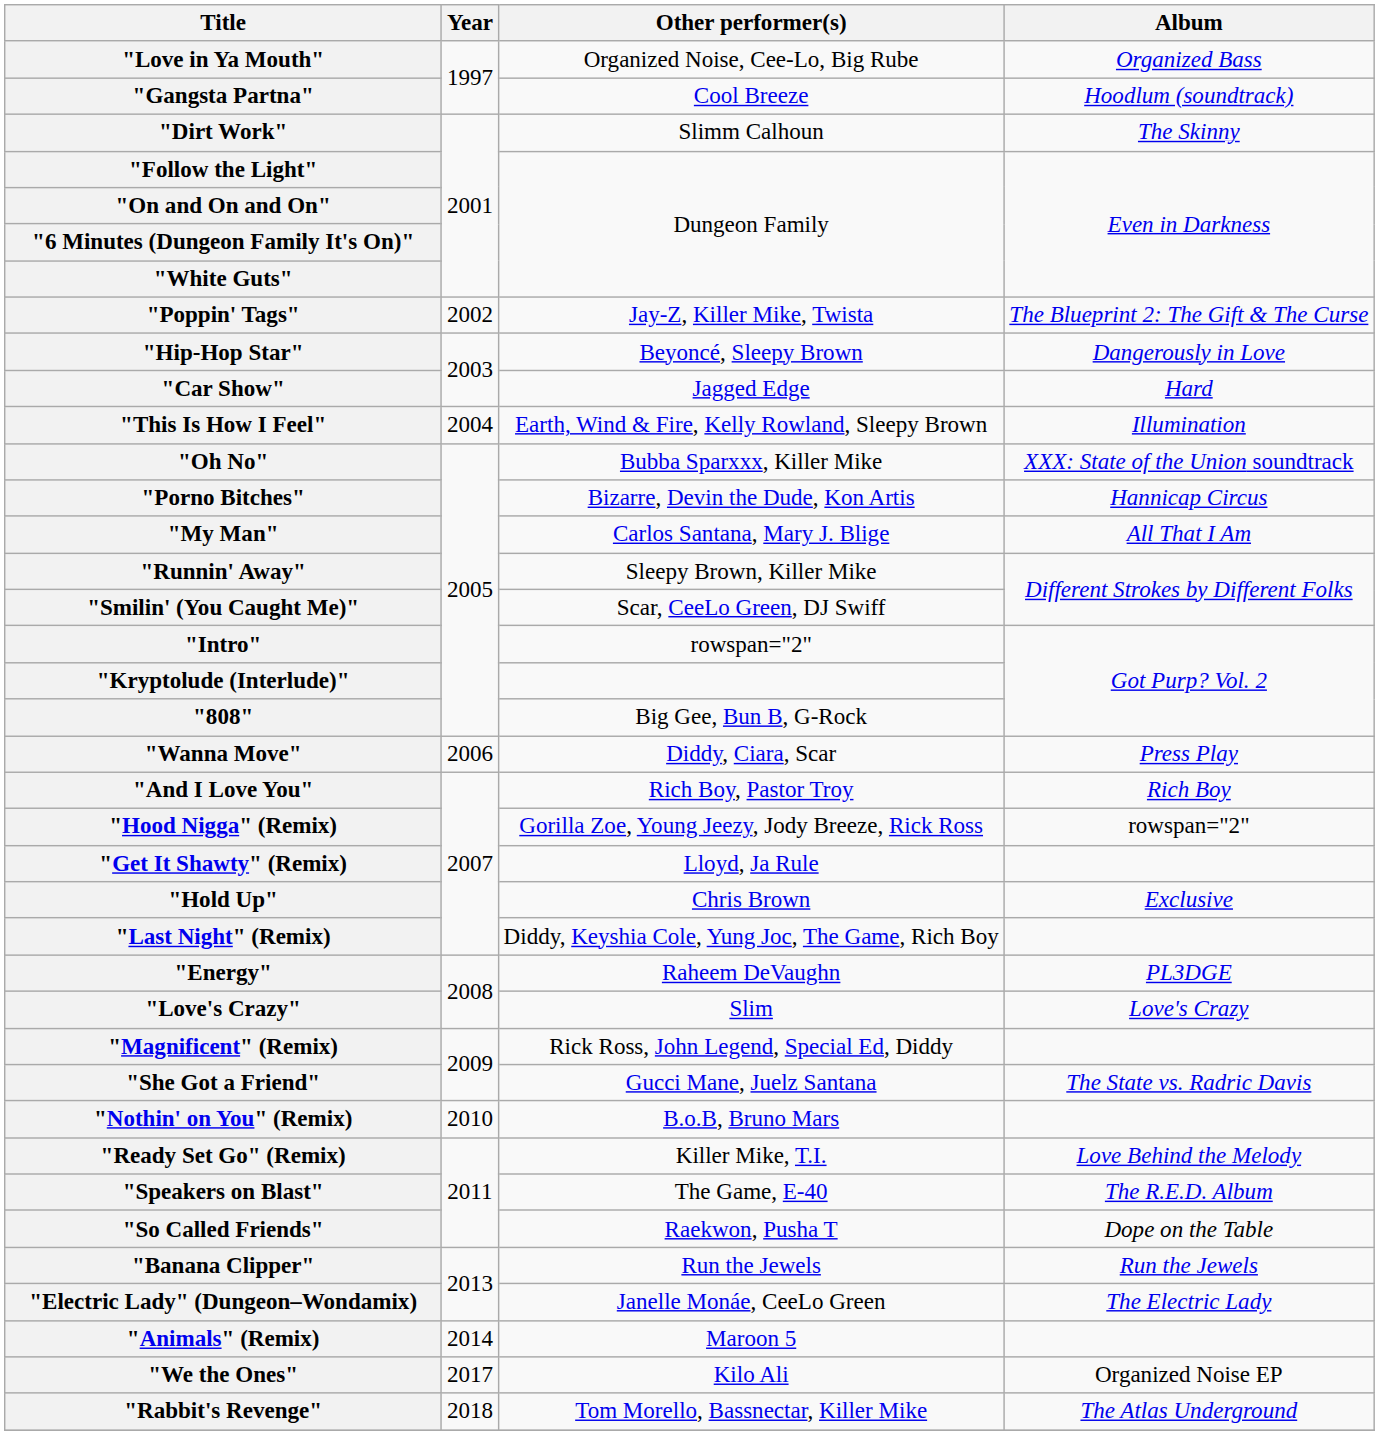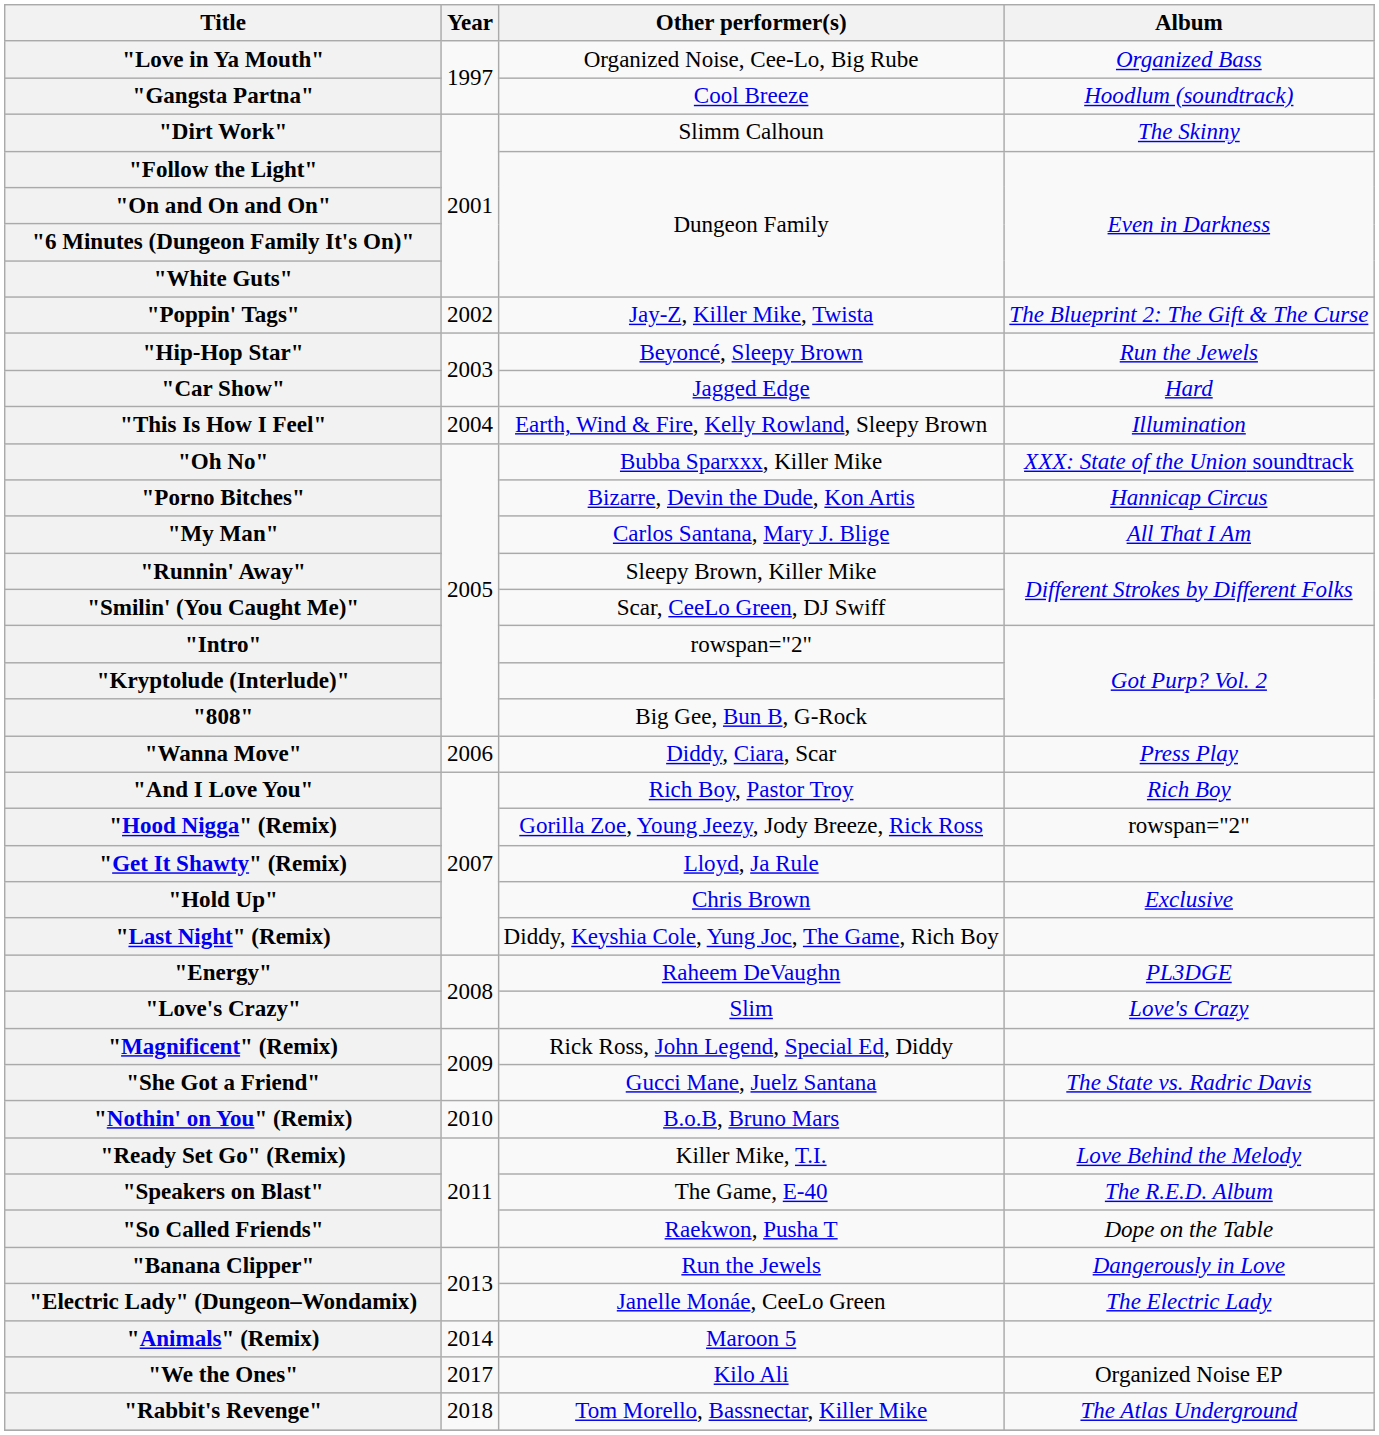(1189, 351) Dangerously in Love -> (1189, 351) Run the Jewels
(1189, 1265) Run the Jewels -> (1189, 1265) Dangerously in Love
